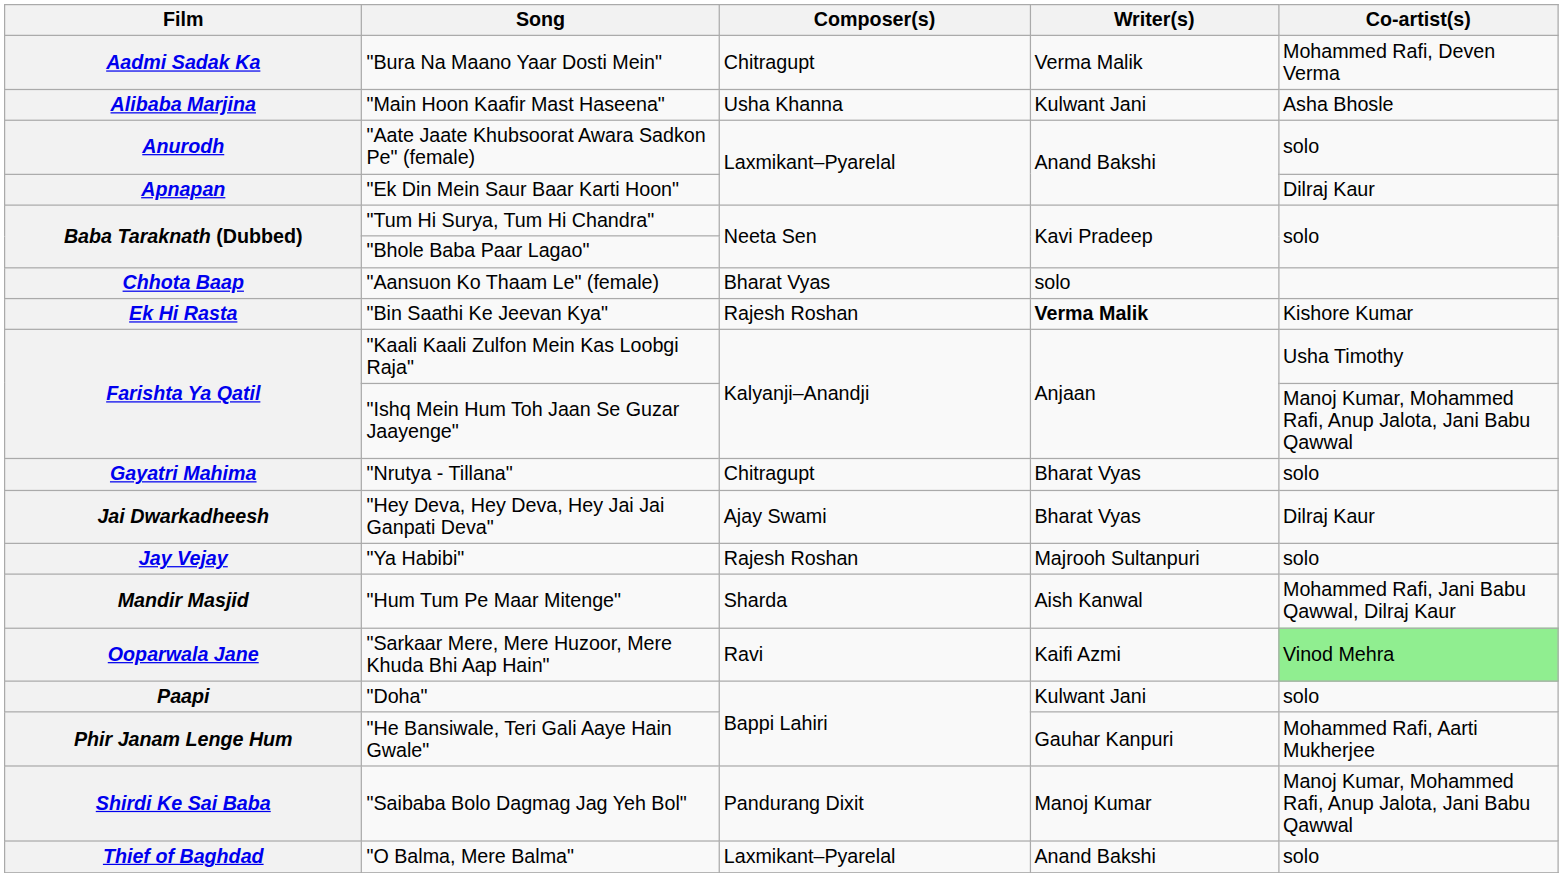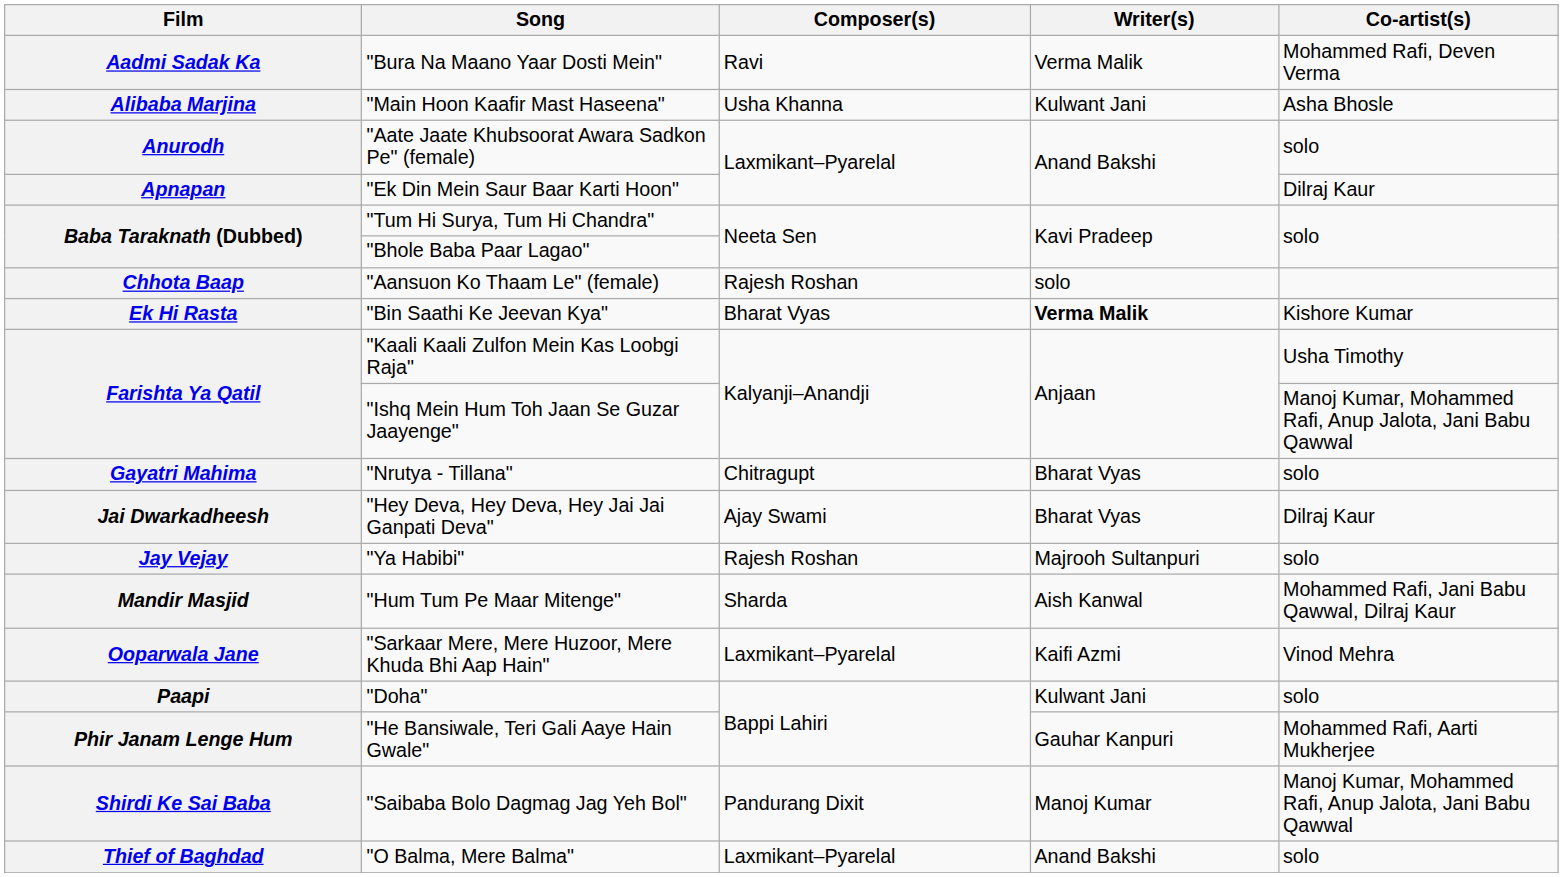(769, 62) Chitragupt -> (743, 62) Ravi
(777, 282) Bharat Vyas -> (791, 282) Rajesh Roshan
(791, 314) Rajesh Roshan -> (777, 314) Bharat Vyas
(743, 654) Ravi -> (810, 654) Laxmikant–Pyarelal
(1339, 654) lightgreen background -> (1339, 654) no background
